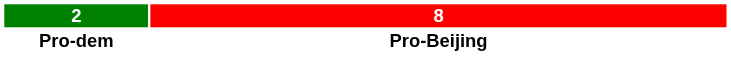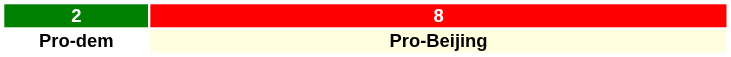(439, 41) no background -> (439, 41) lightyellow background
